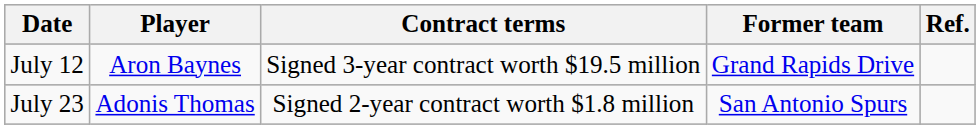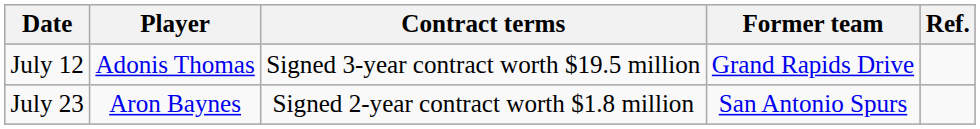(175, 64) Aron Baynes -> (175, 64) Adonis Thomas
(175, 104) Adonis Thomas -> (175, 104) Aron Baynes
